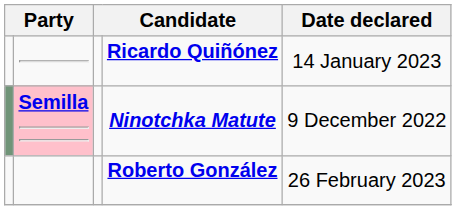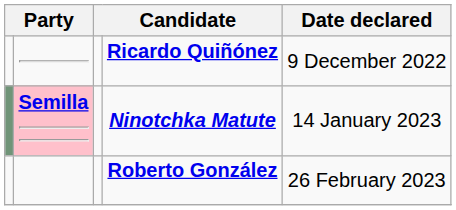(367, 60) 14 January 2023 -> (367, 60) 9 December 2022
(367, 120) 9 December 2022 -> (367, 120) 14 January 2023
